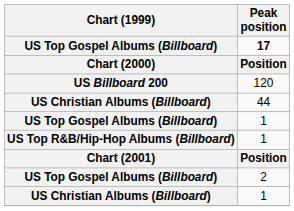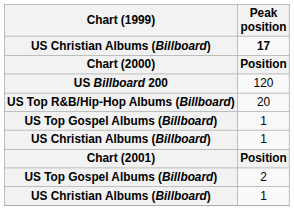(121, 45) US Top Gospel Albums (Billboard) -> (121, 45) US Christian Albums (Billboard)
(121, 102) US Christian Albums (Billboard) -> (121, 102) US Top R&B/Hip-Hop Albums (Billboard)
(263, 102) 44 -> (263, 102) 20
(121, 139) US Top R&B/Hip-Hop Albums (Billboard) -> (121, 139) US Christian Albums (Billboard)
